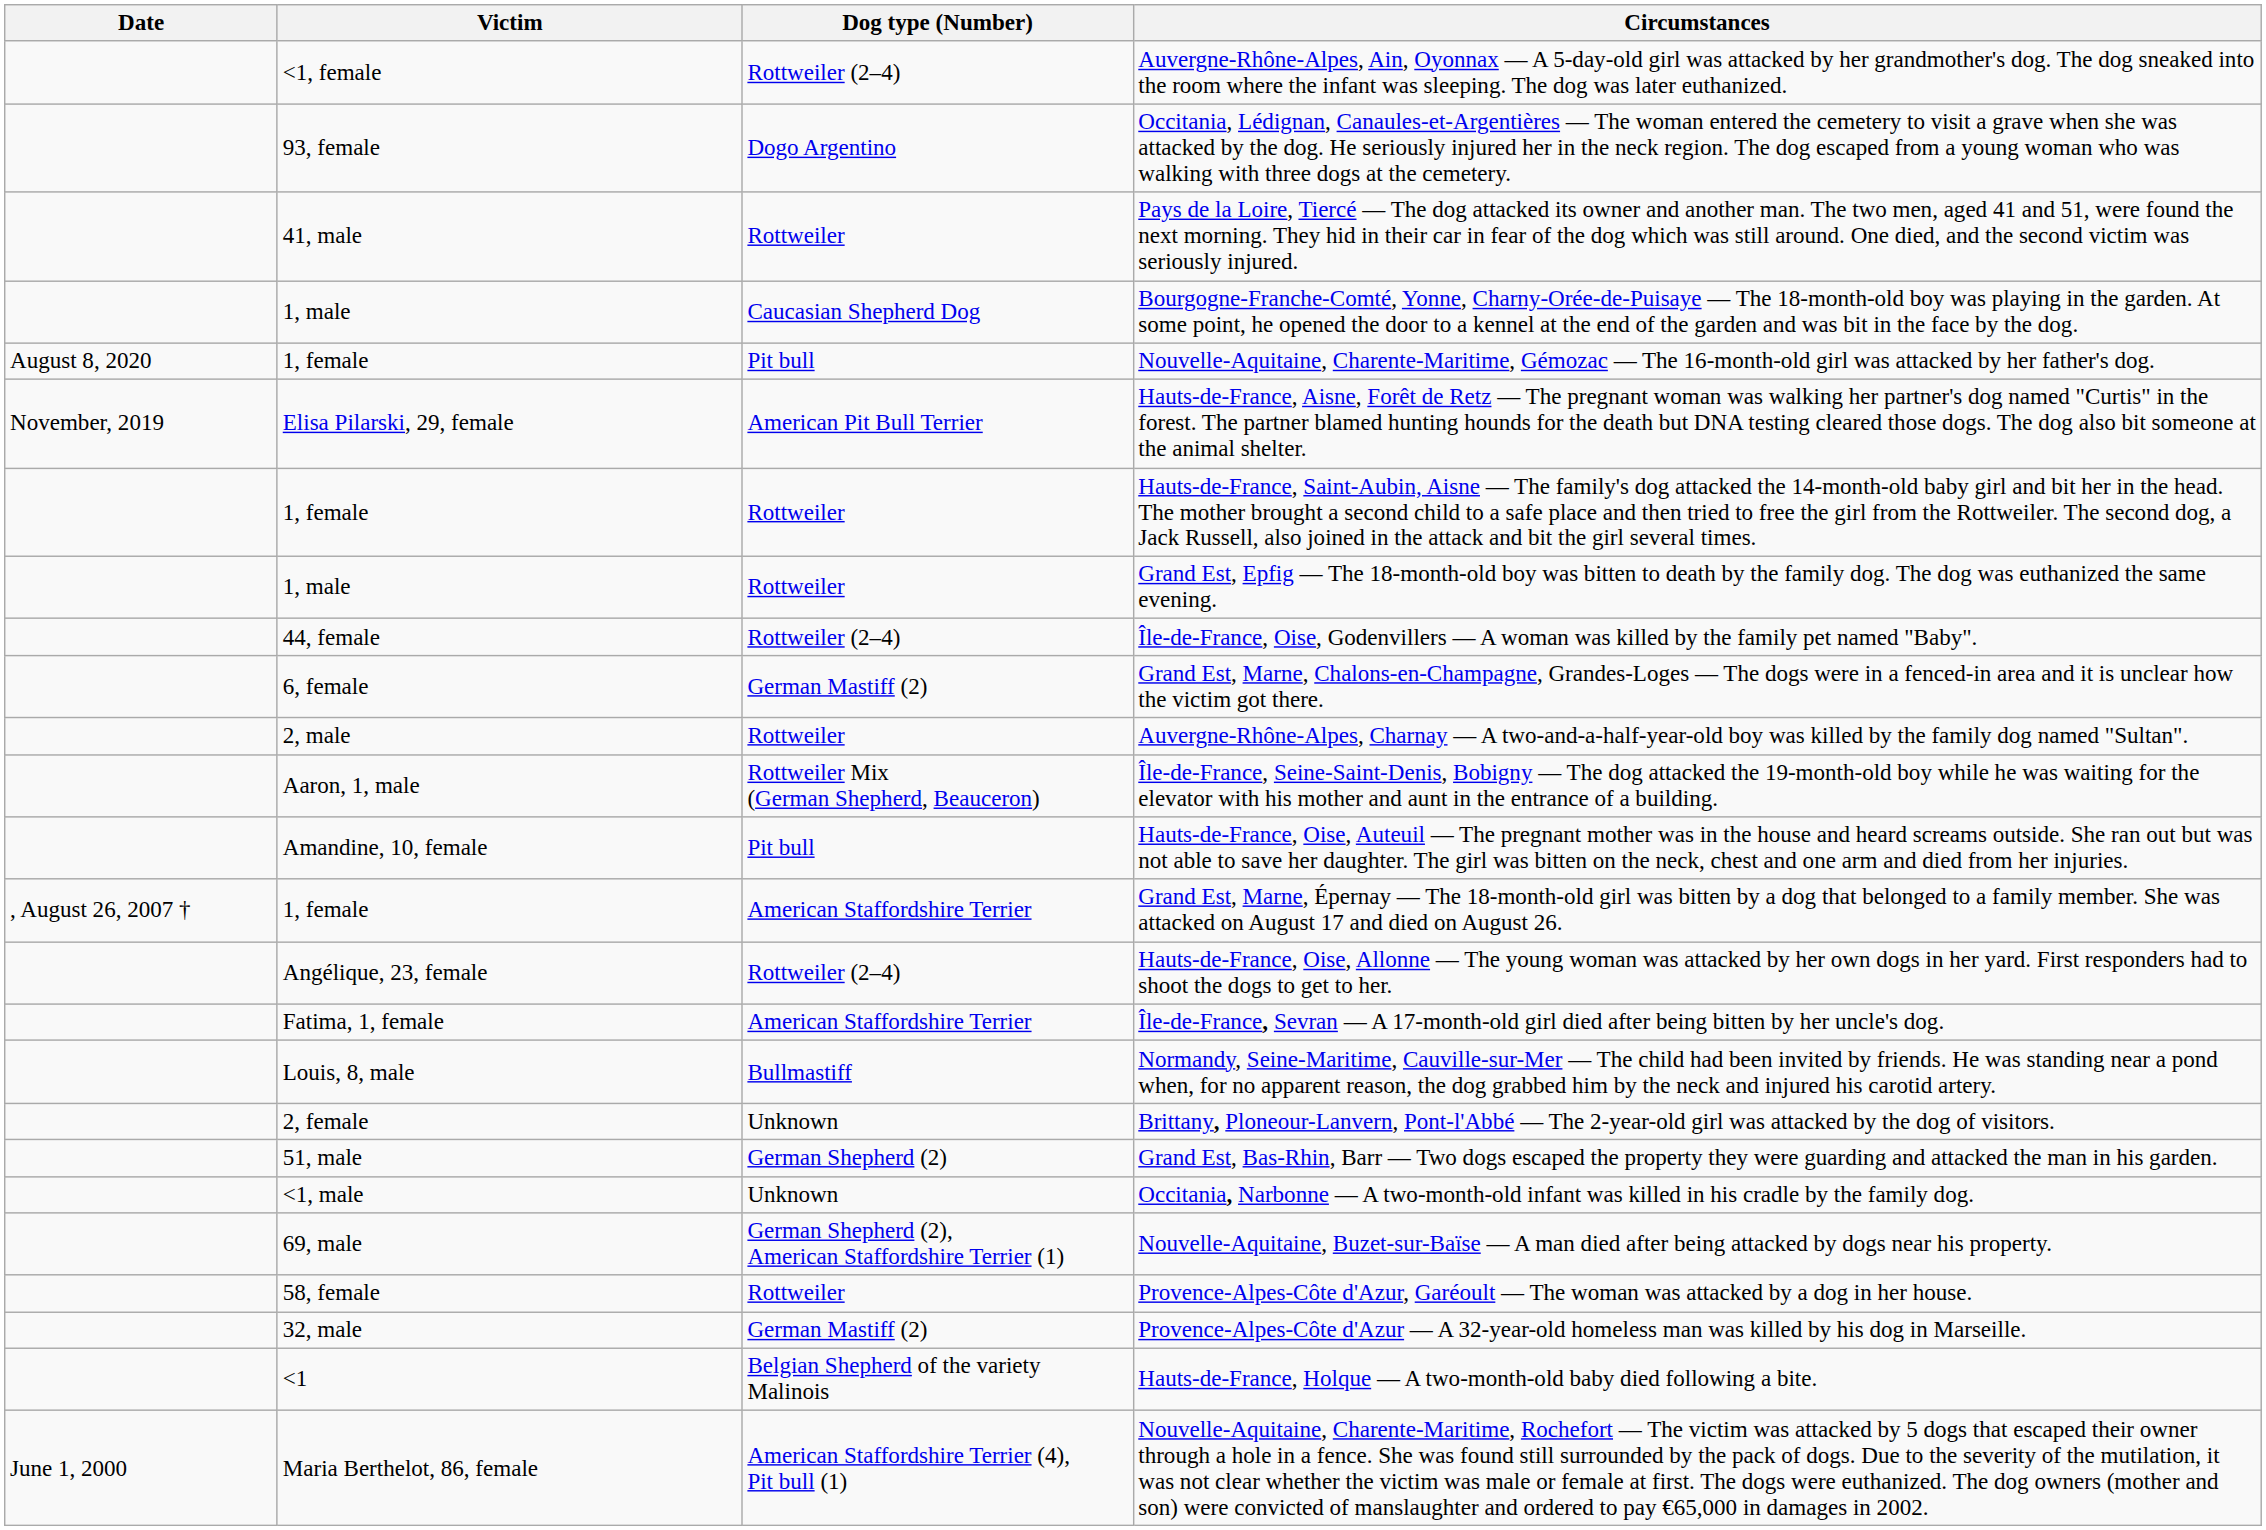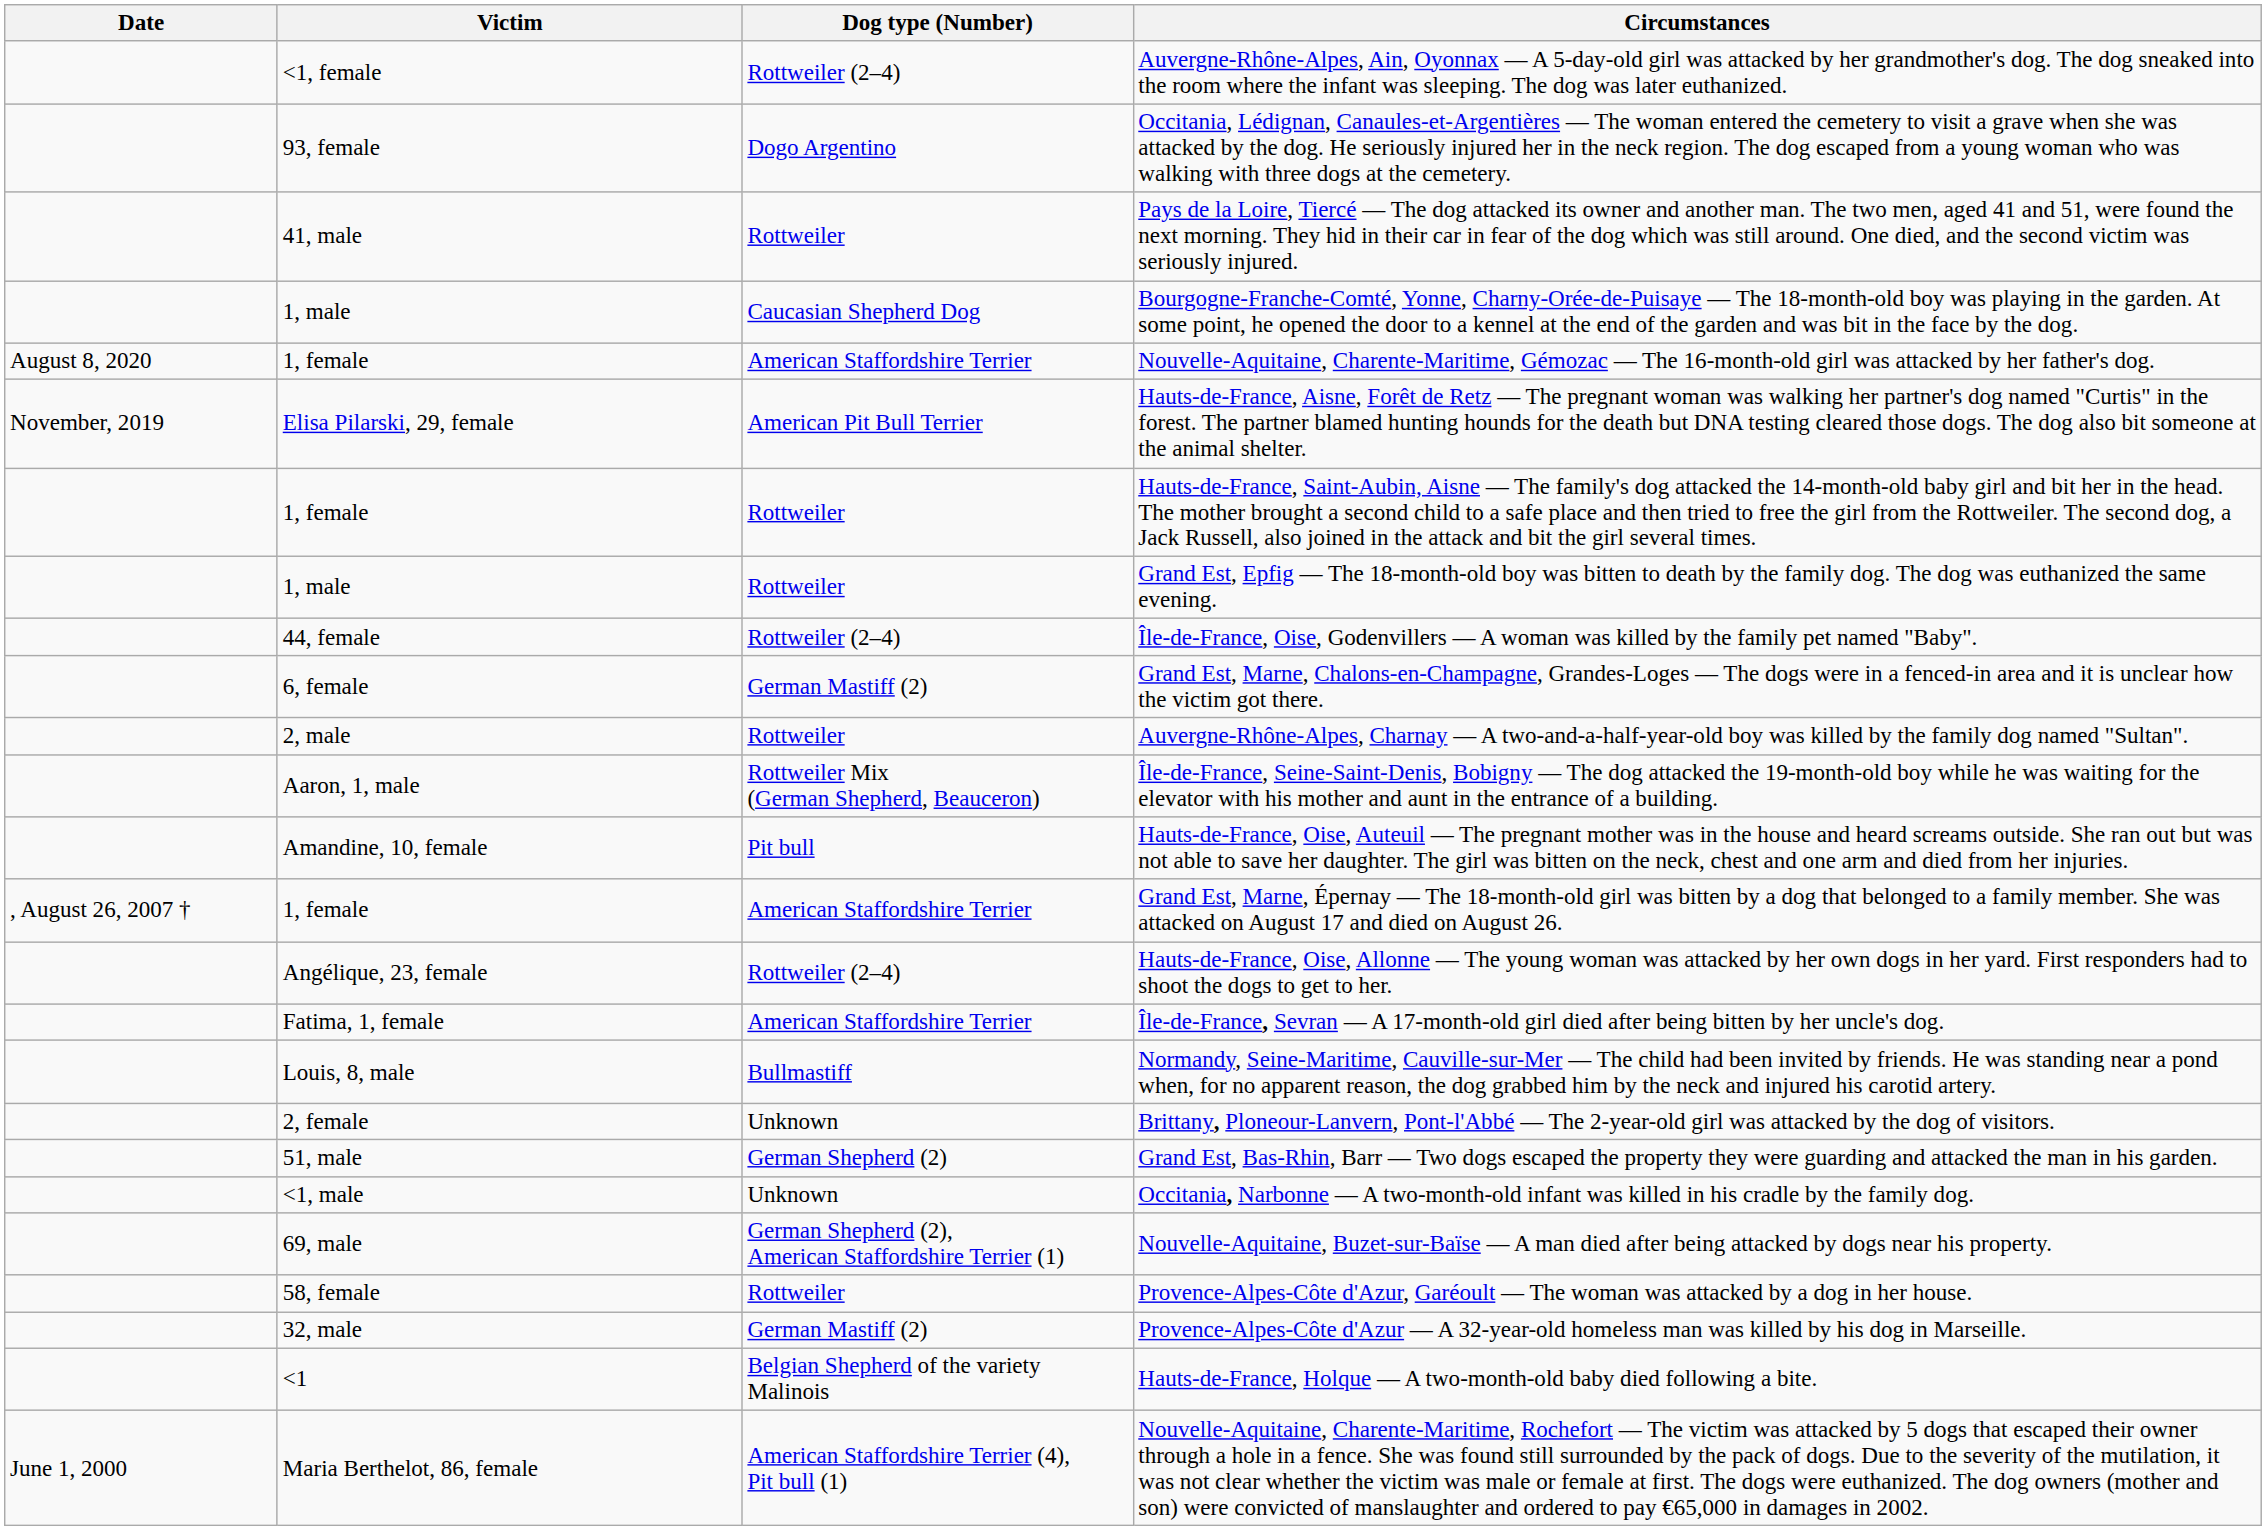(781, 360) Pit bull -> (889, 360) American Staffordshire Terrier
